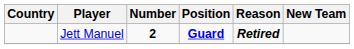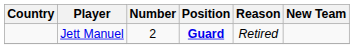(153, 33) bold -> (153, 33) normal
(258, 33) bold -> (258, 33) normal
